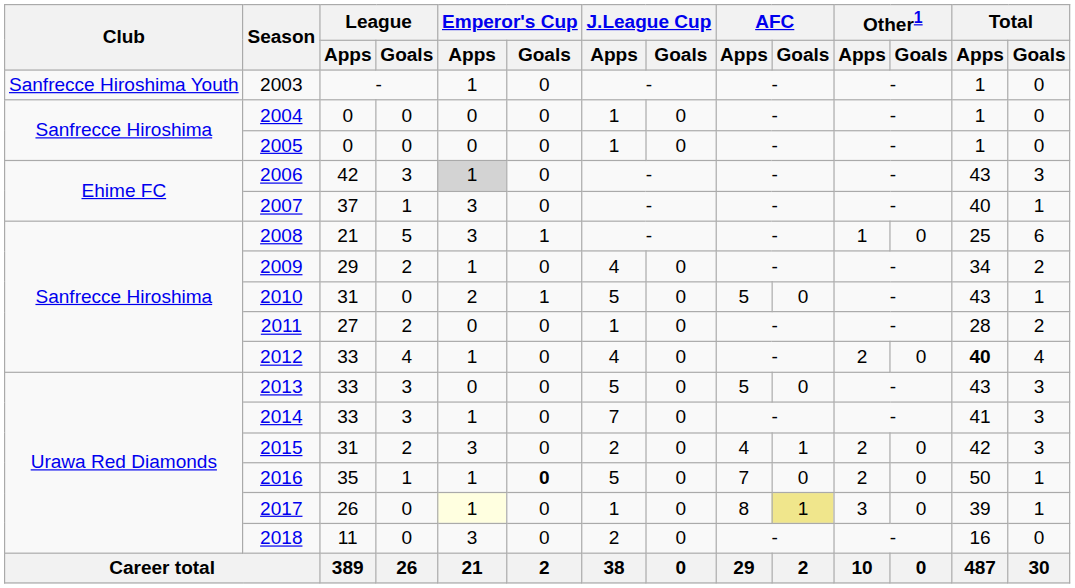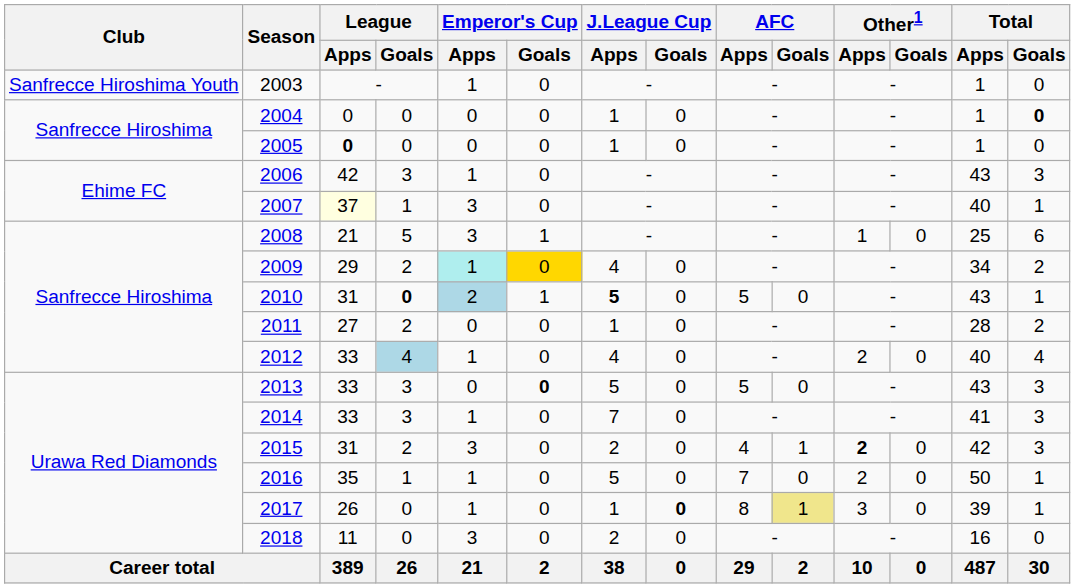(1039, 115) normal -> (1039, 115) bold
(348, 145) normal -> (348, 145) bold
(472, 175) lightgrey background -> (472, 175) no background
(348, 205) no background -> (348, 205) lightyellow background
(472, 266) no background -> (472, 266) paleturquoise background
(544, 266) no background -> (544, 266) gold background
(407, 296) normal -> (407, 296) bold
(472, 296) no background -> (472, 296) lightblue background
(614, 296) normal -> (614, 296) bold
(407, 356) no background -> (407, 356) lightblue background
(980, 356) bold -> (980, 356) normal
(544, 387) normal -> (544, 387) bold
(862, 447) normal -> (862, 447) bold
(544, 477) bold -> (544, 477) normal
(472, 507) lightyellow background -> (472, 507) no background
(681, 507) normal -> (681, 507) bold
